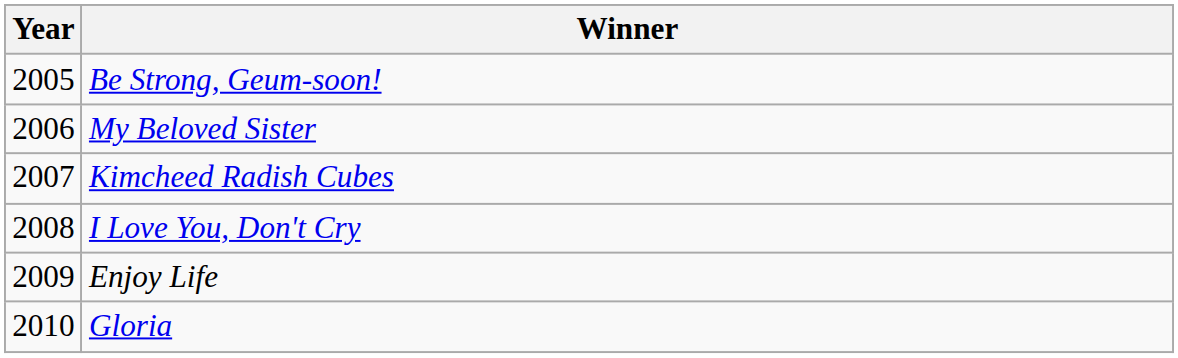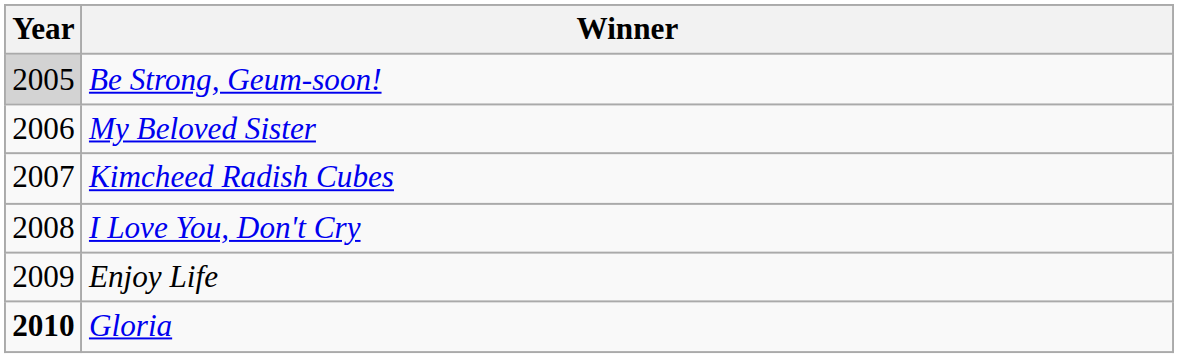(43, 78) no background -> (43, 78) lightgrey background
(43, 326) normal -> (43, 326) bold
